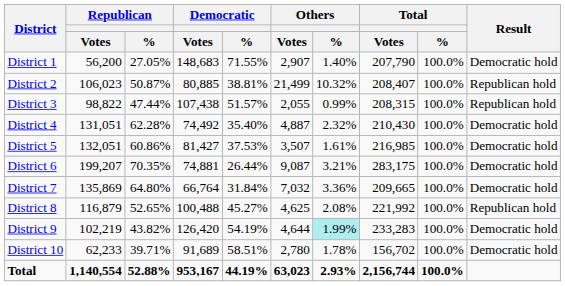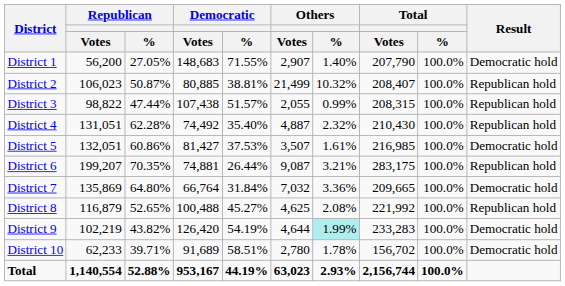(514, 124) Democratic hold -> (513, 124) Republican hold
(514, 166) Democratic hold -> (513, 166) Republican hold
